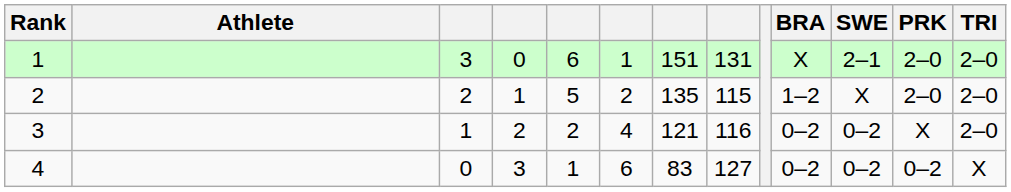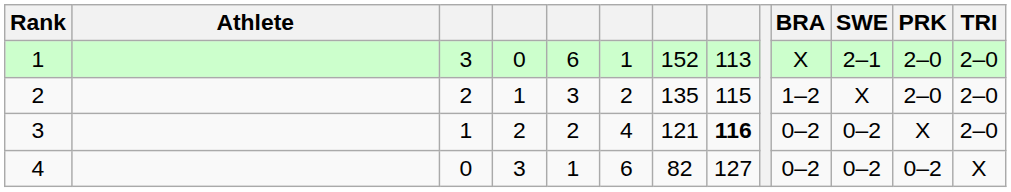(680, 58) 151 -> (680, 58) 152
(733, 58) 131 -> (733, 58) 113
(573, 95) 5 -> (573, 95) 3
(733, 131) normal -> (733, 131) bold
(680, 167) 83 -> (680, 167) 82
